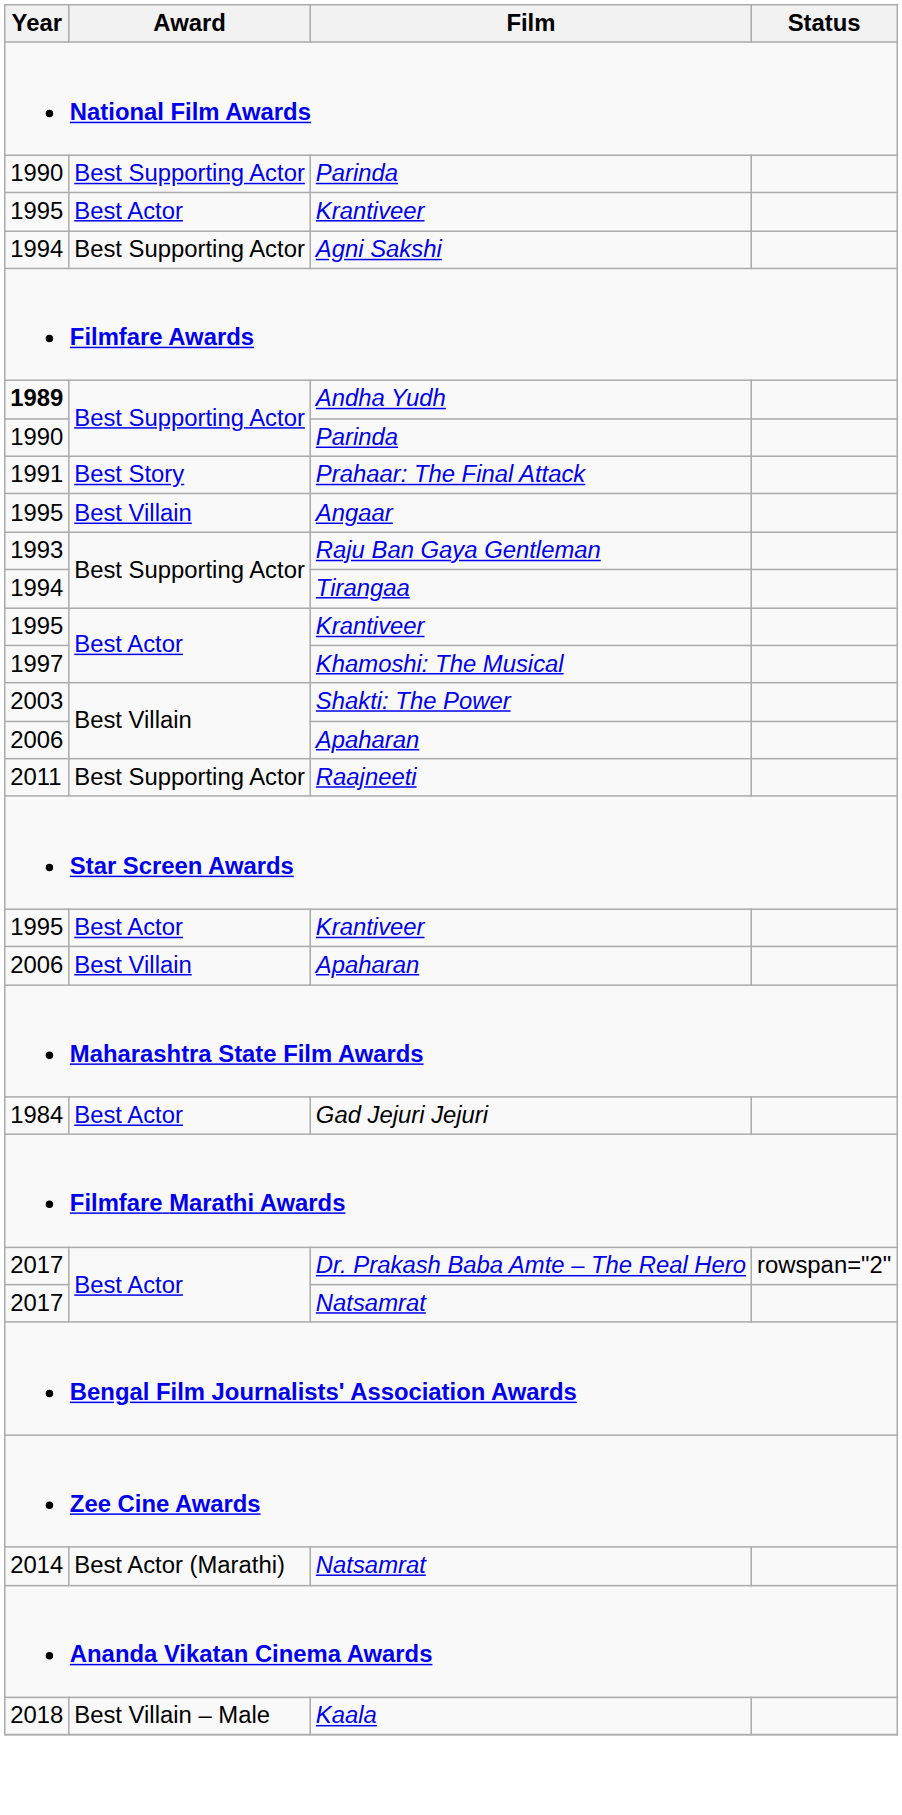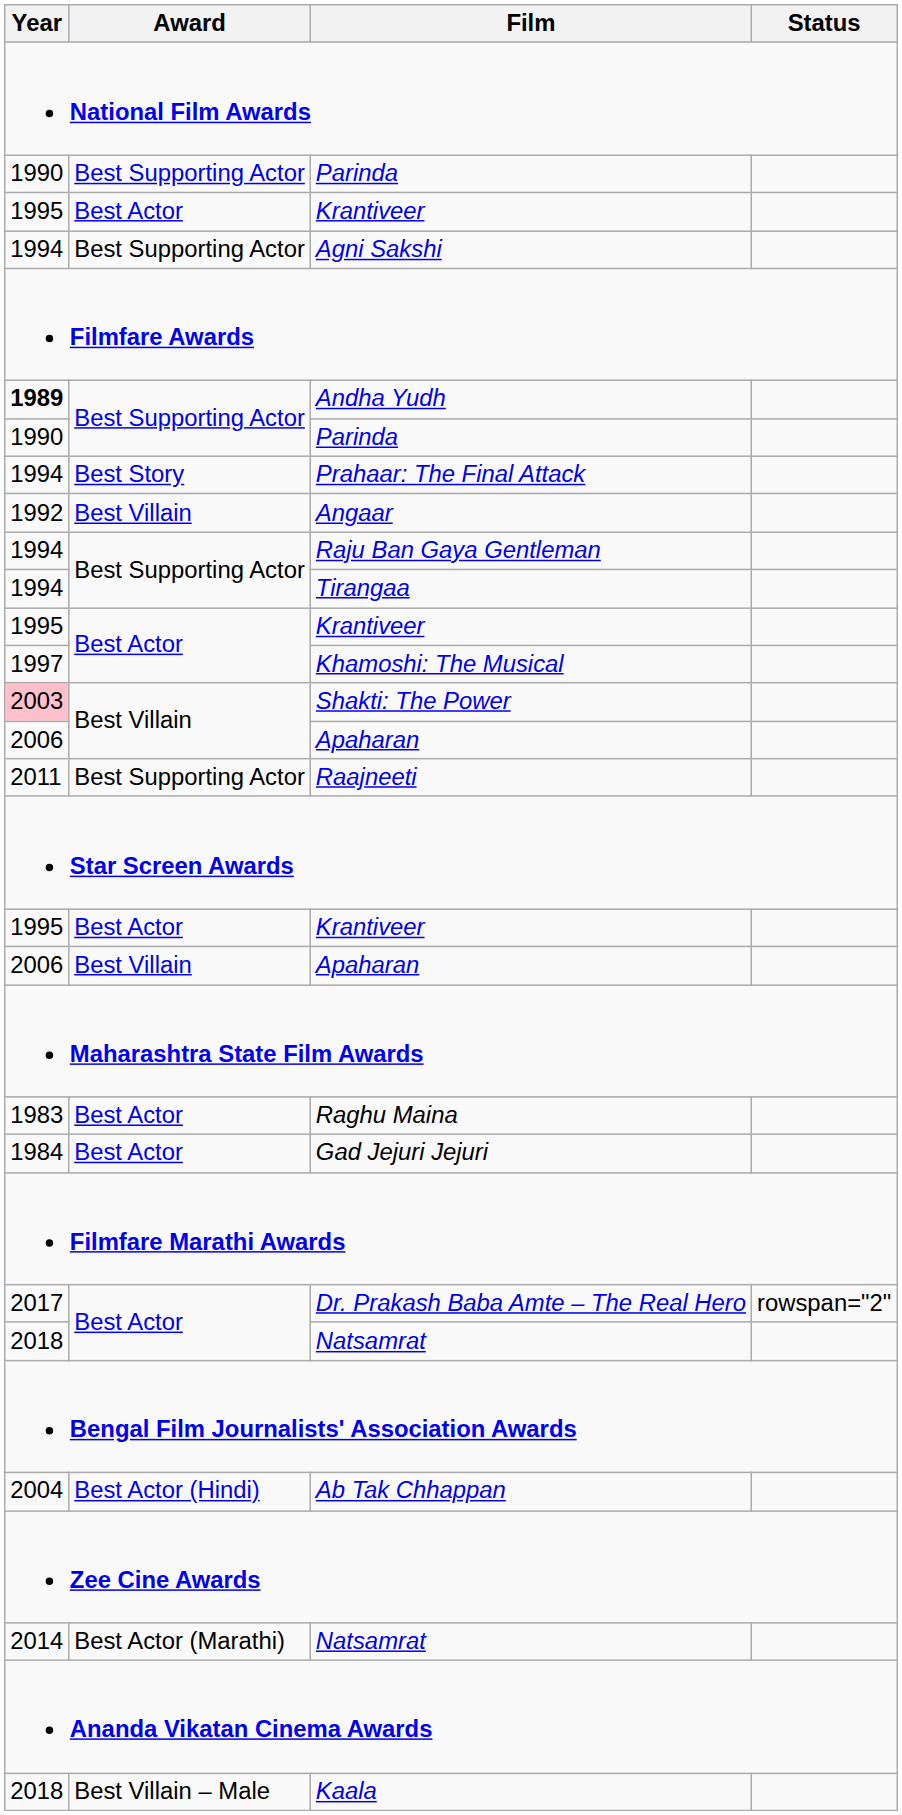(37, 474) 1991 -> (37, 474) 1994
(37, 512) 1995 -> (37, 512) 1992
(37, 550) 1993 -> (37, 550) 1994
(37, 701) no background -> (37, 701) pink background
+ row: (129, 1115)
(37, 1303) 2017 -> (37, 1341) 2018
+ row: (167, 1491)
